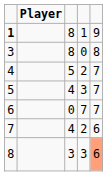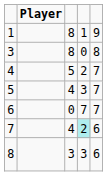(11, 33) bold -> (11, 33) normal
(84, 128) no background -> (84, 128) paleturquoise background
(96, 154) lightsalmon background -> (96, 154) no background
